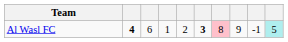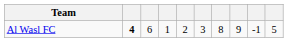(203, 29) bold -> (203, 29) normal
(221, 29) pink background -> (221, 29) no background
(274, 29) paleturquoise background -> (274, 29) no background
